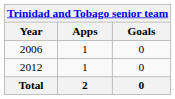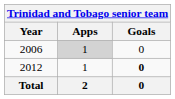(85, 49) no background -> (85, 49) lightgrey background
(141, 67) normal -> (141, 67) bold
